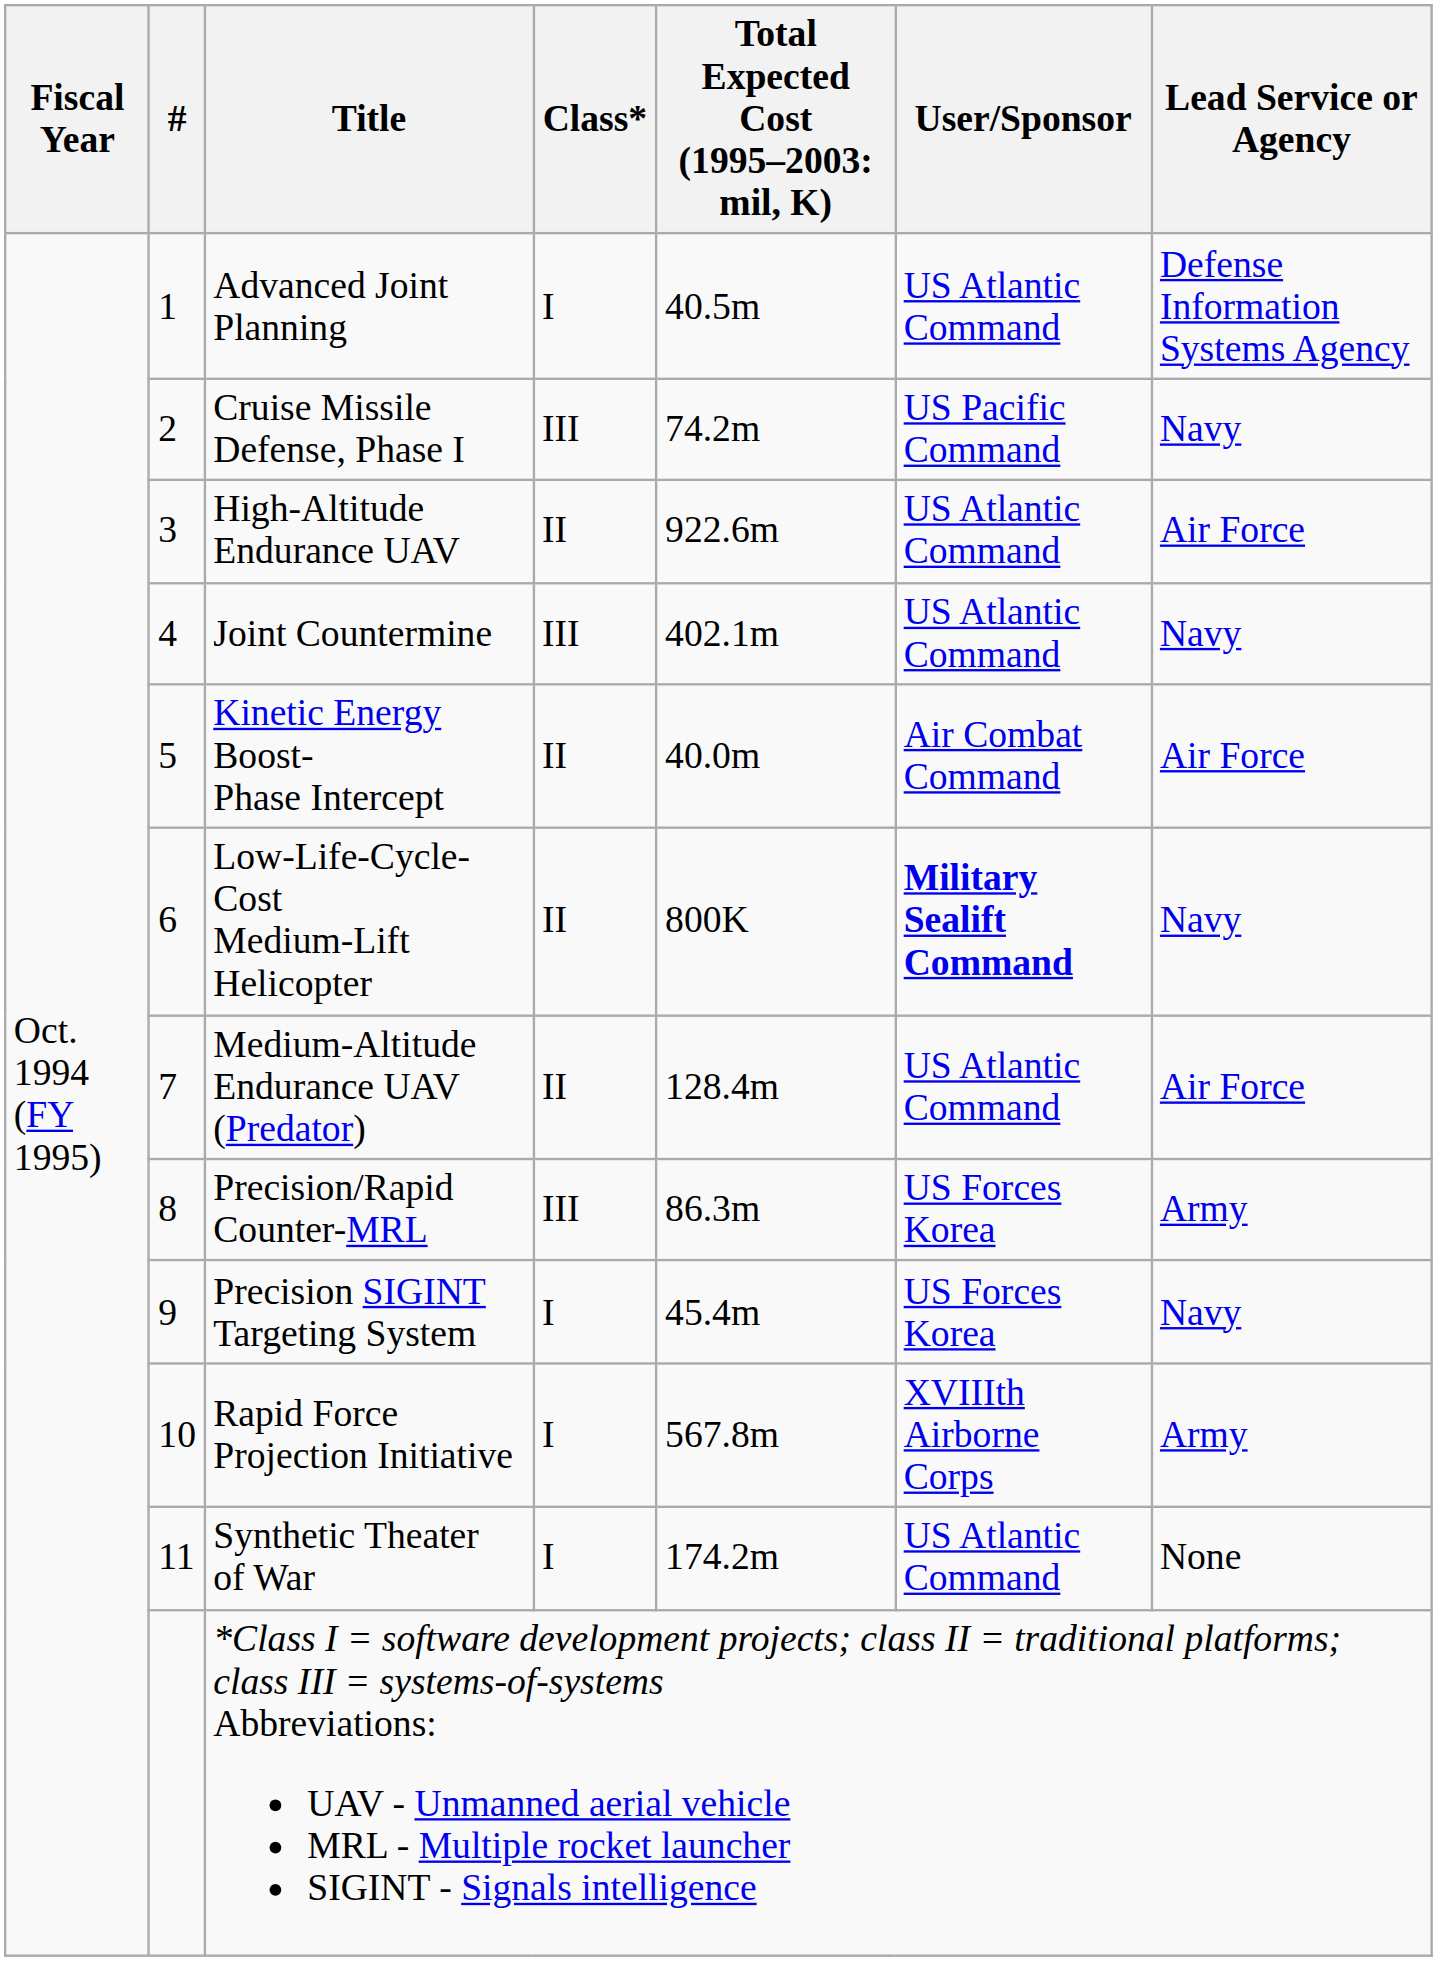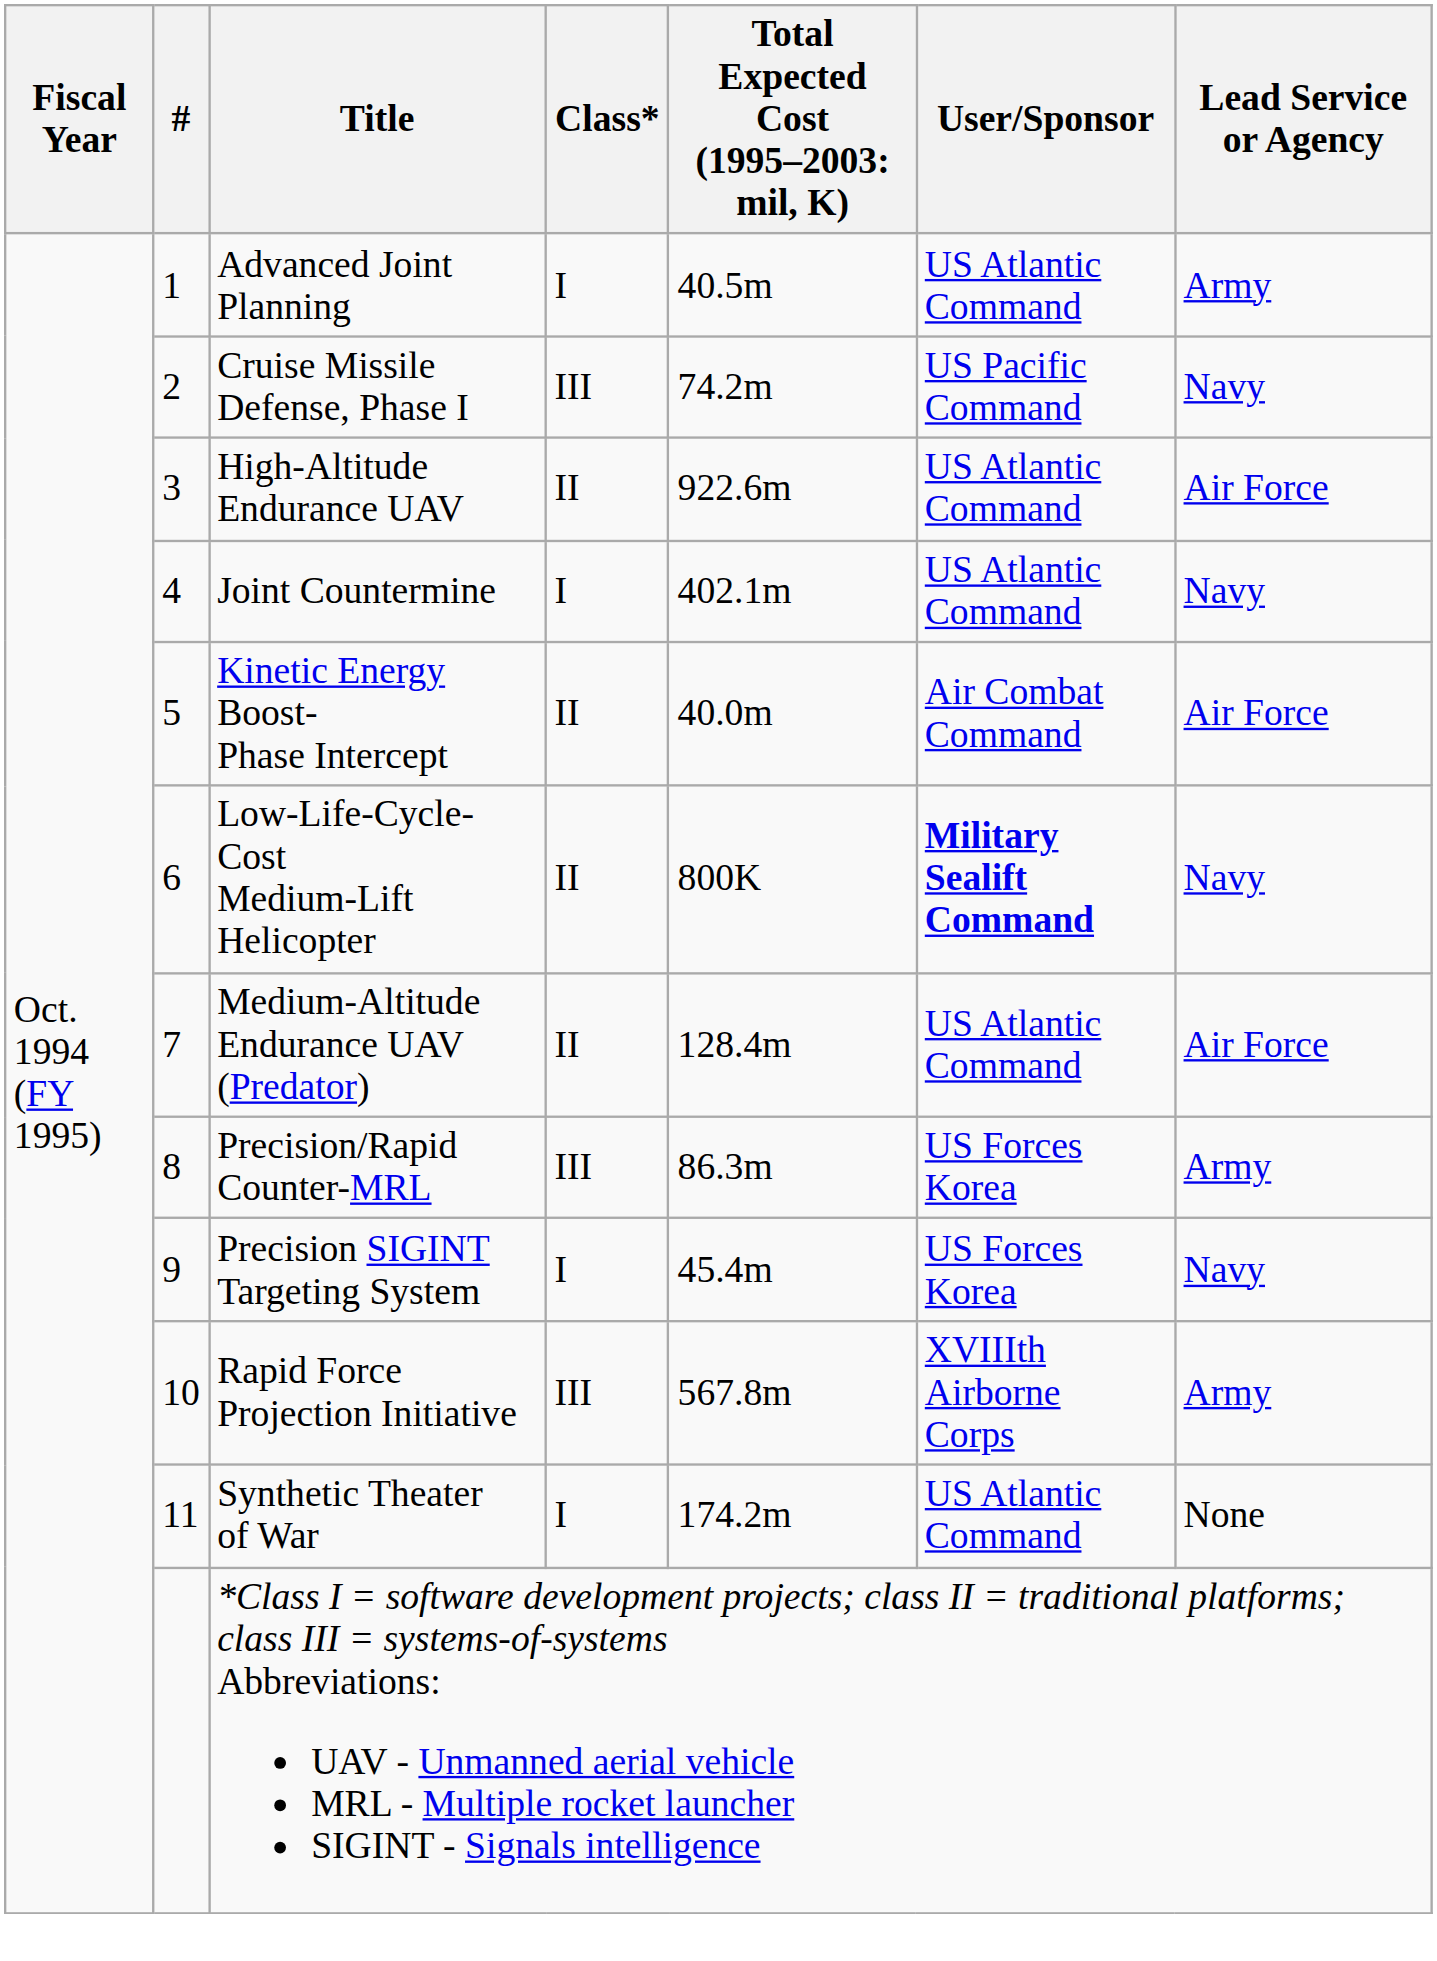(1285, 305) Defense Information Systems Agency -> (1227, 284) Army
(561, 632) III -> (561, 590) I
(548, 1434) I -> (573, 1392) III
